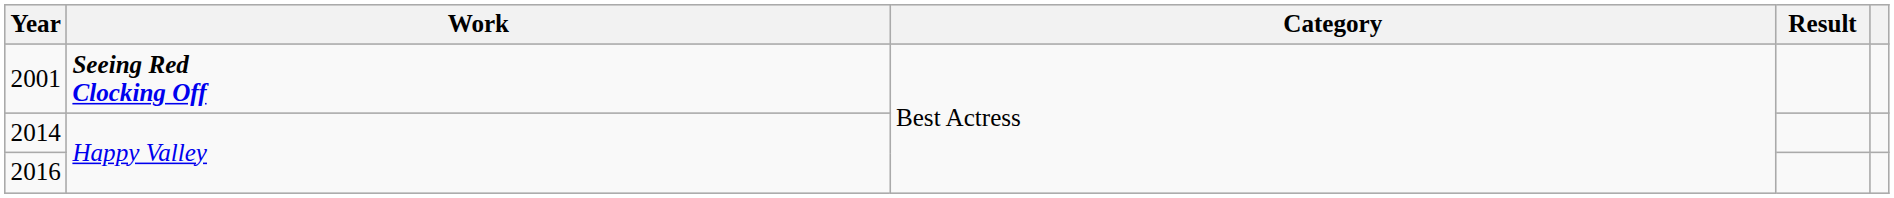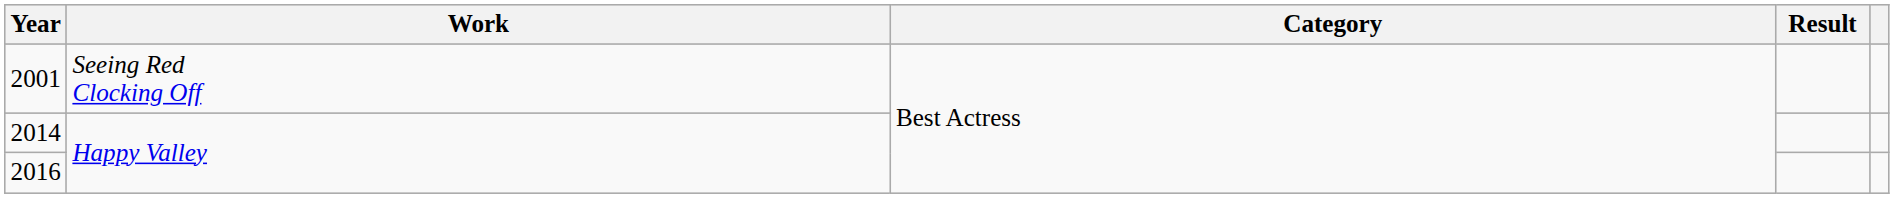(139, 78) bold -> (137, 78) normal
